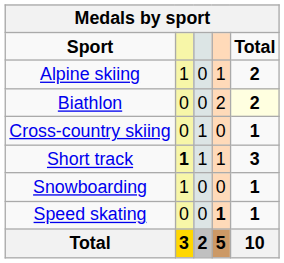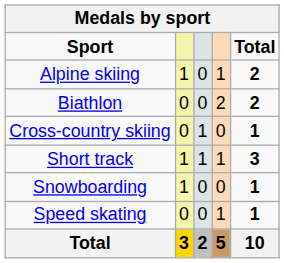(255, 103) lightyellow background -> (255, 103) no background
(184, 159) bold -> (184, 159) normal
(221, 215) bold -> (221, 215) normal
